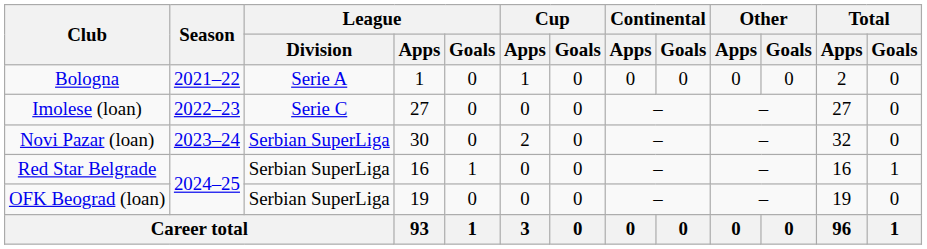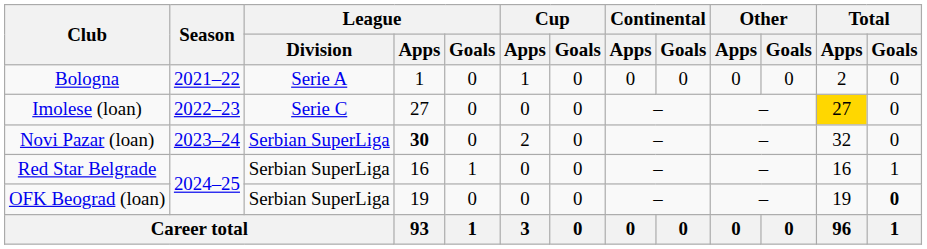(842, 109) no background -> (842, 109) gold background
(419, 139) normal -> (419, 139) bold
(894, 199) normal -> (894, 199) bold
